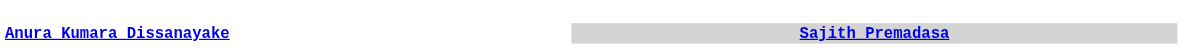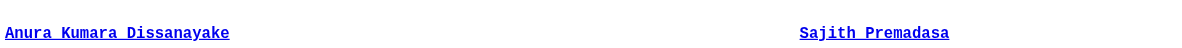(875, 33) lightgrey background -> (875, 33) no background
